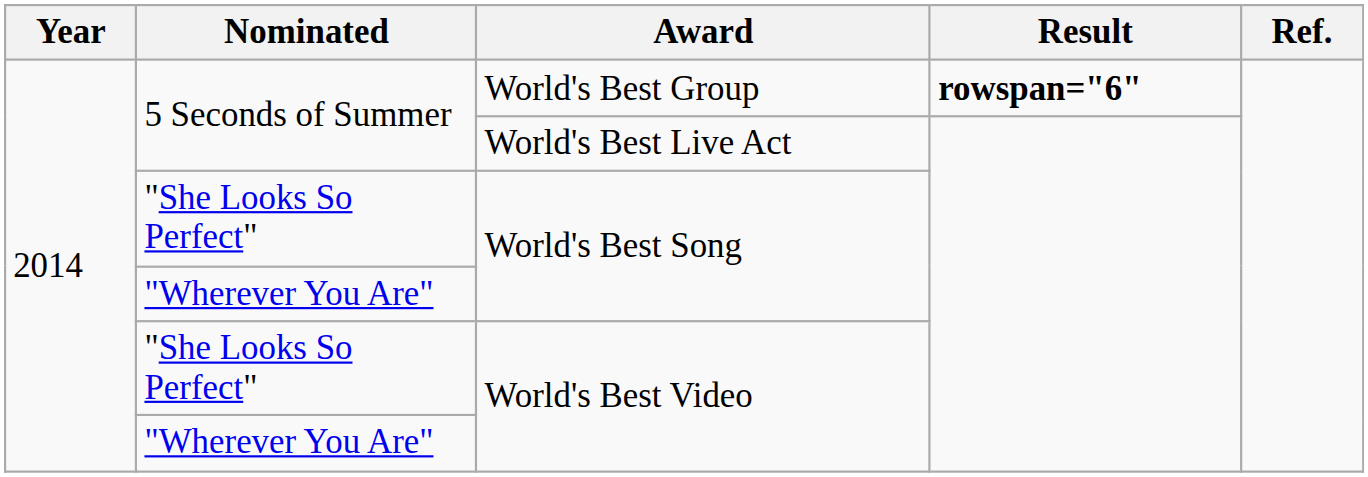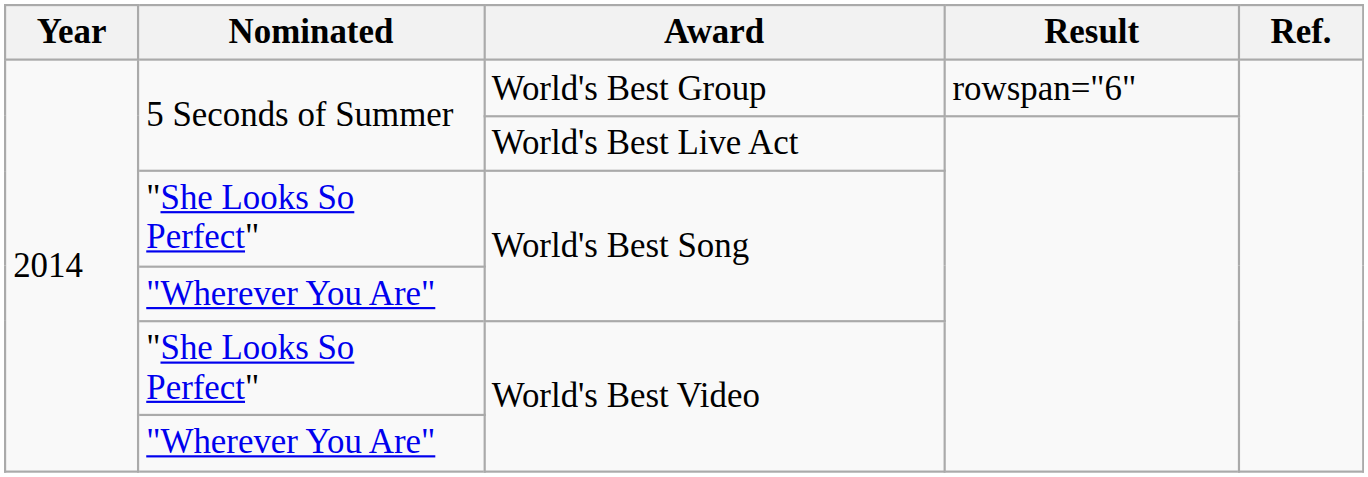(1040, 87) bold -> (1044, 87) normal
